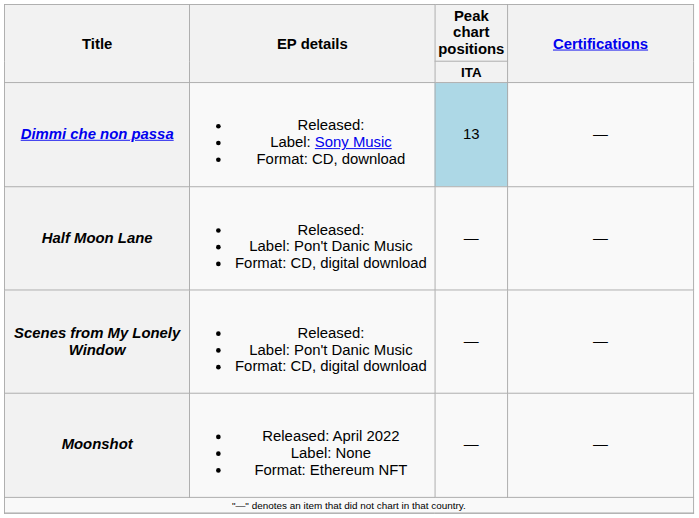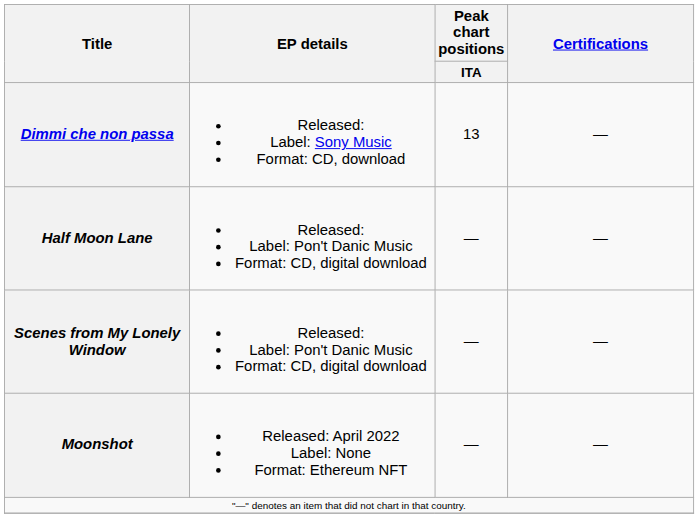(471, 134) lightblue background -> (471, 134) no background
